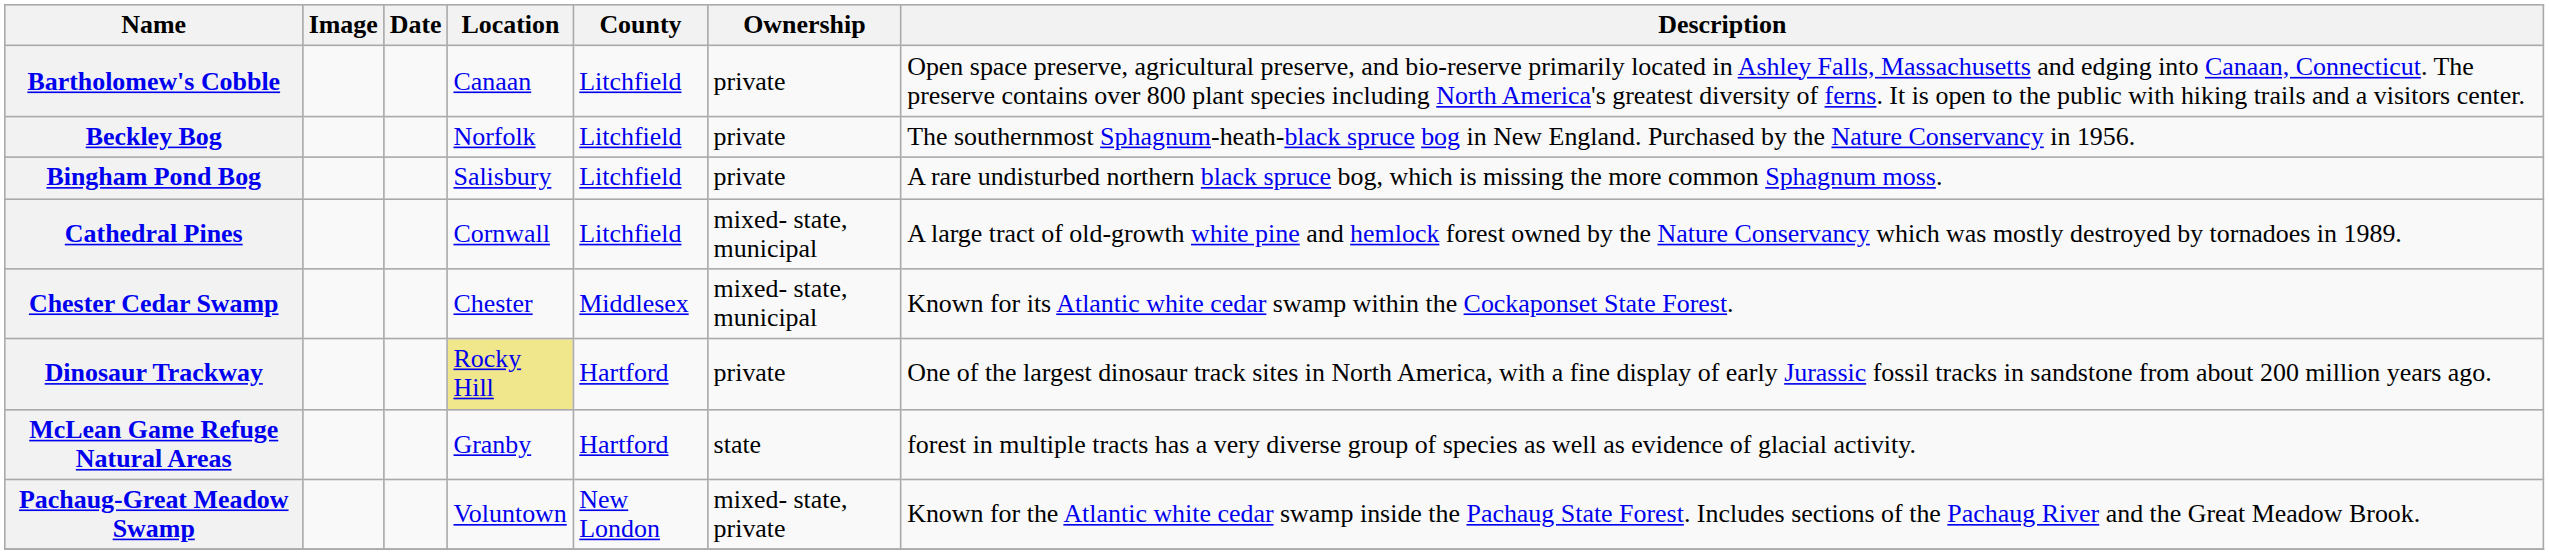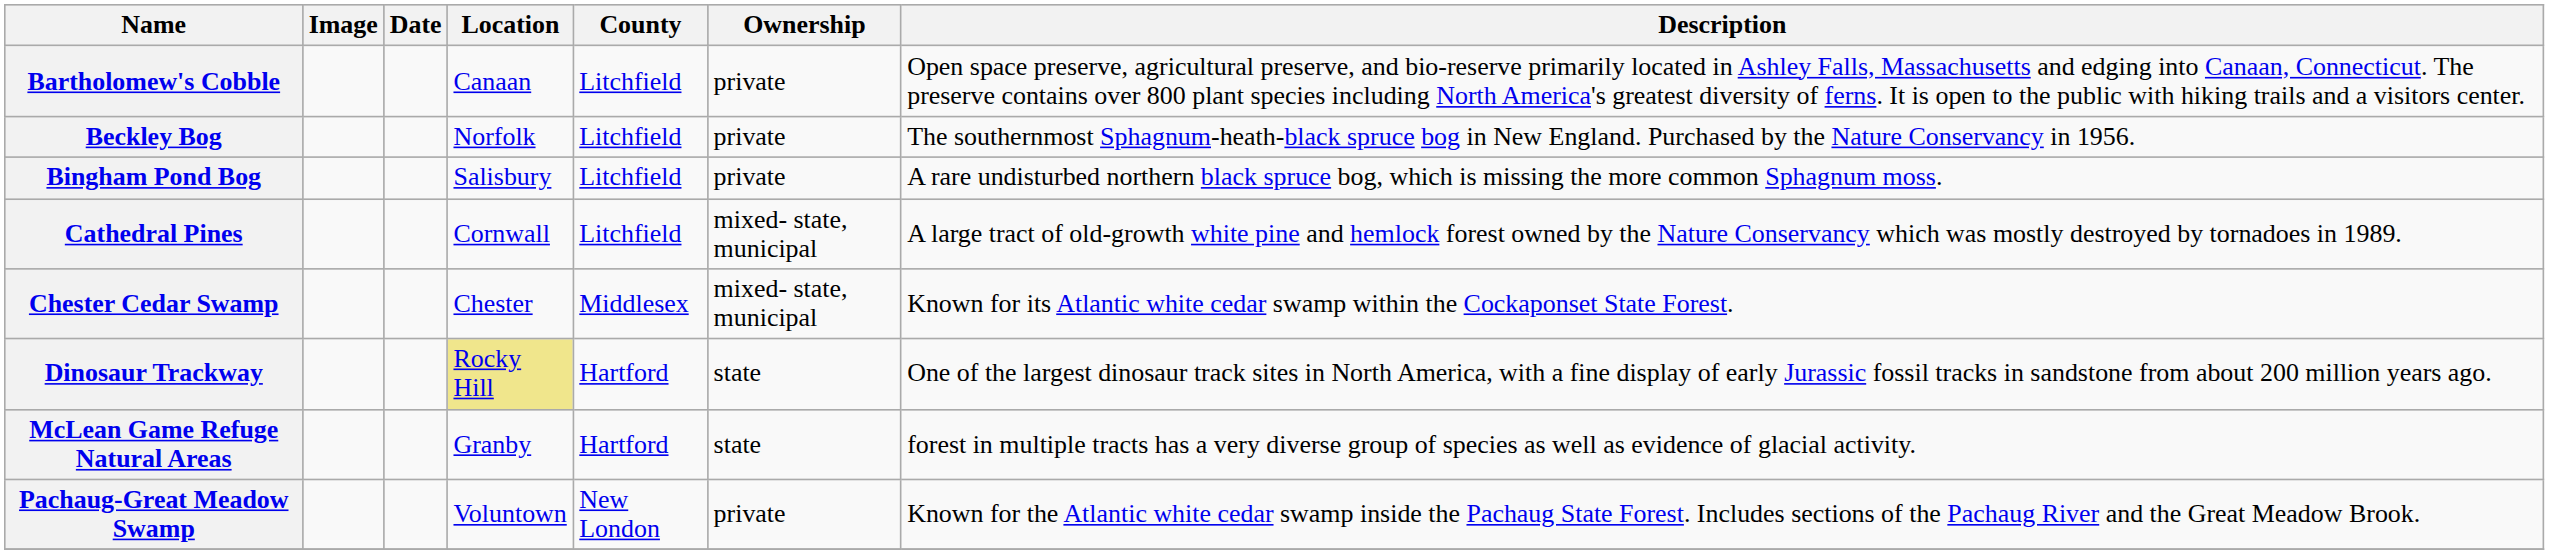(750, 373) private -> (737, 373) state
(781, 514) mixed- state, private -> (750, 514) private
